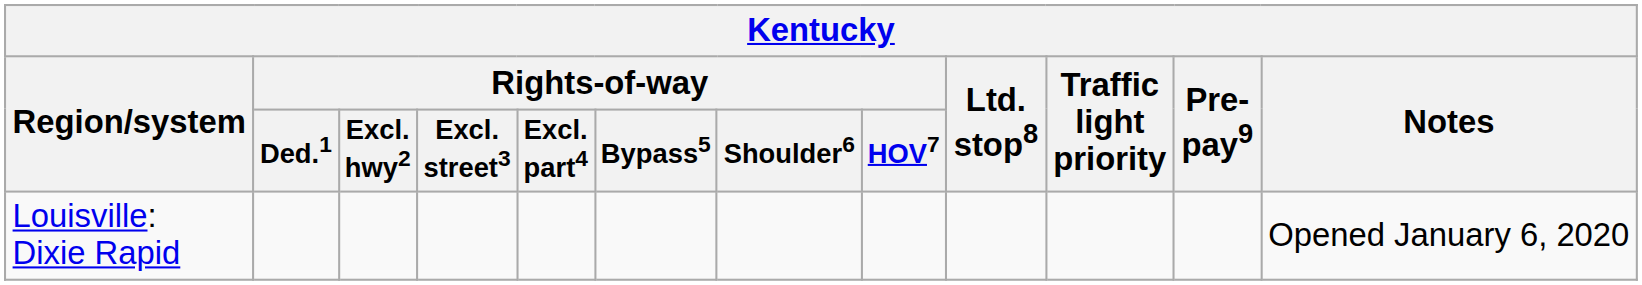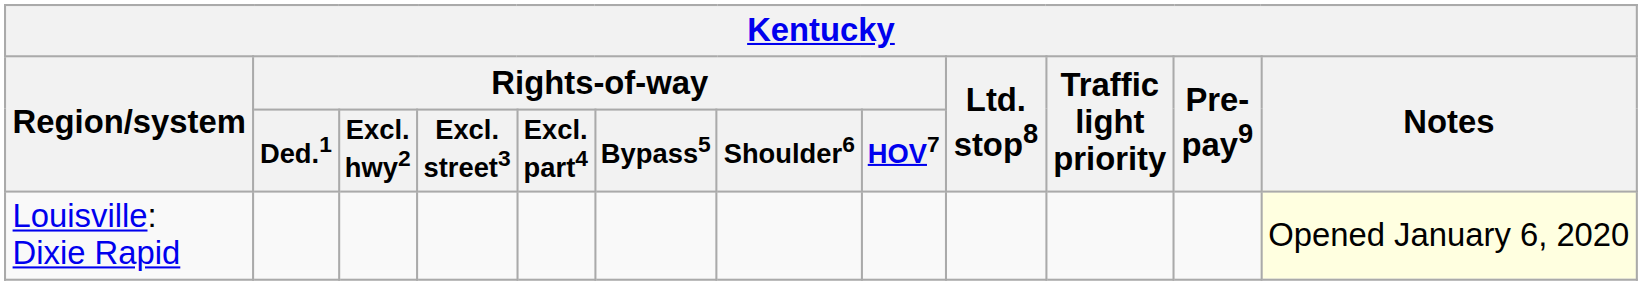(1449, 234) no background -> (1449, 234) lightyellow background
